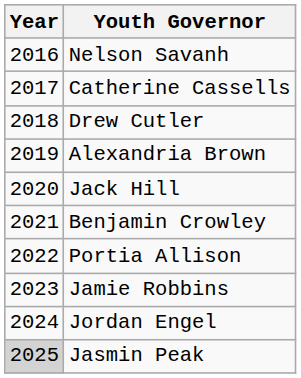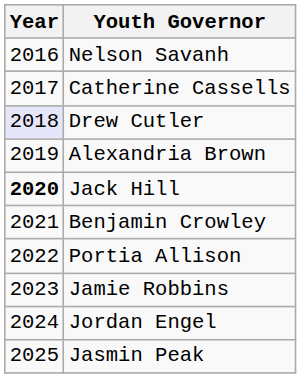(34, 122) no background -> (34, 122) lavender background
(34, 189) normal -> (34, 189) bold
(34, 356) lightgrey background -> (34, 356) no background
